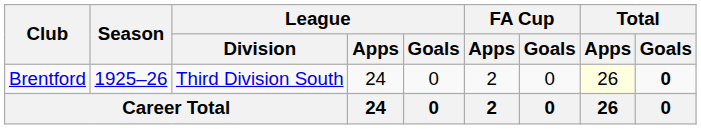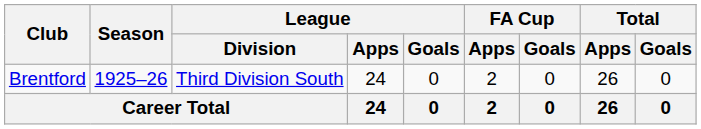(608, 78) lightyellow background -> (608, 78) no background
(666, 78) bold -> (666, 78) normal
